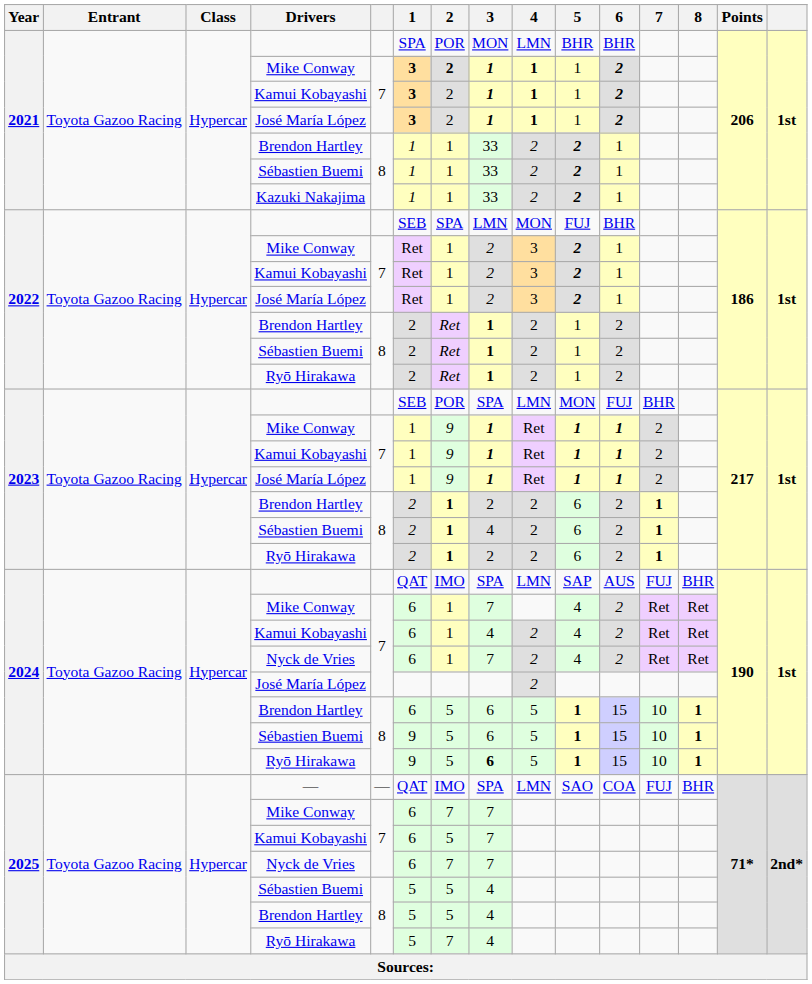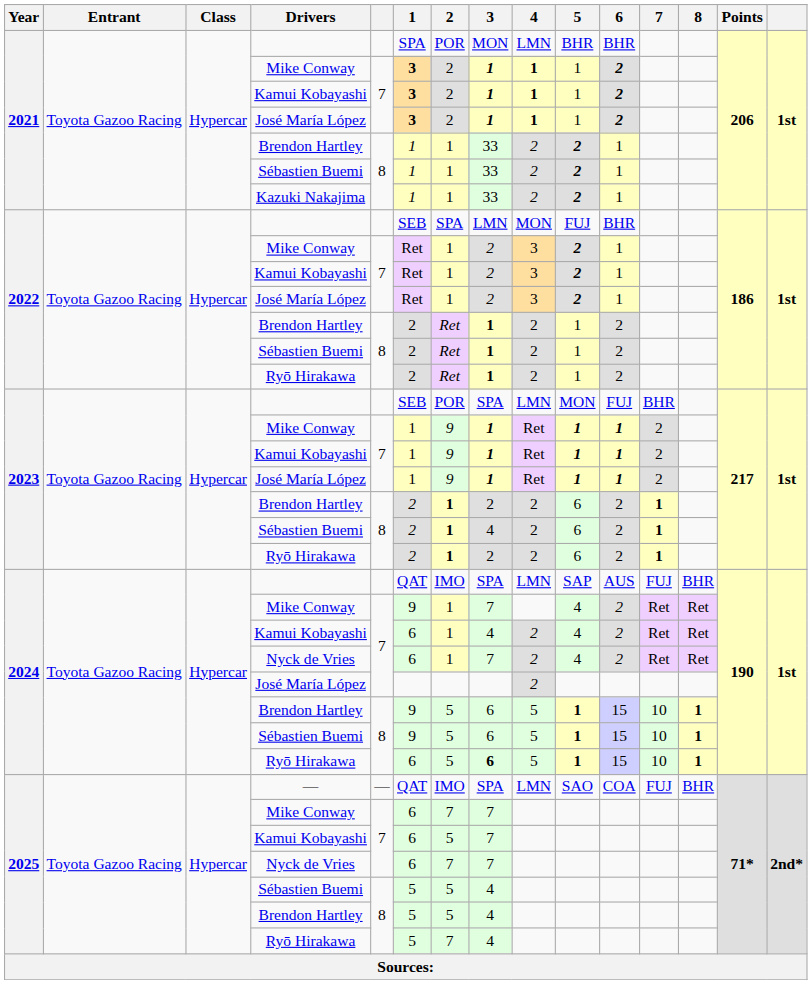(450, 69) bold -> (450, 69) normal
(412, 607) 6 -> (412, 607) 9
(412, 710) 6 -> (412, 710) 9
(412, 761) 9 -> (412, 761) 6
